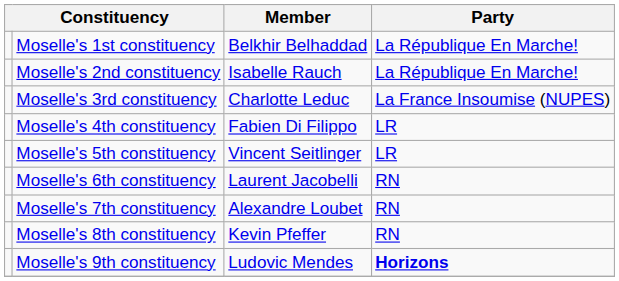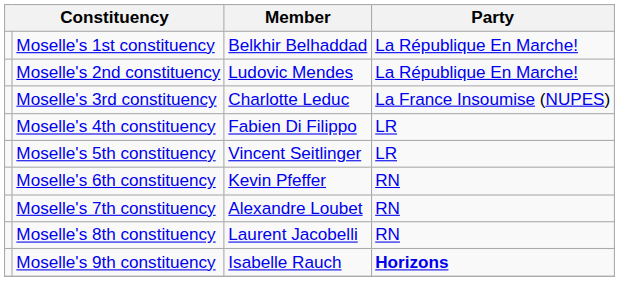(285, 72) Isabelle Rauch -> (291, 72) Ludovic Mendes
(293, 180) Laurent Jacobelli -> (277, 180) Kevin Pfeffer
(277, 235) Kevin Pfeffer -> (293, 235) Laurent Jacobelli
(291, 262) Ludovic Mendes -> (285, 262) Isabelle Rauch
